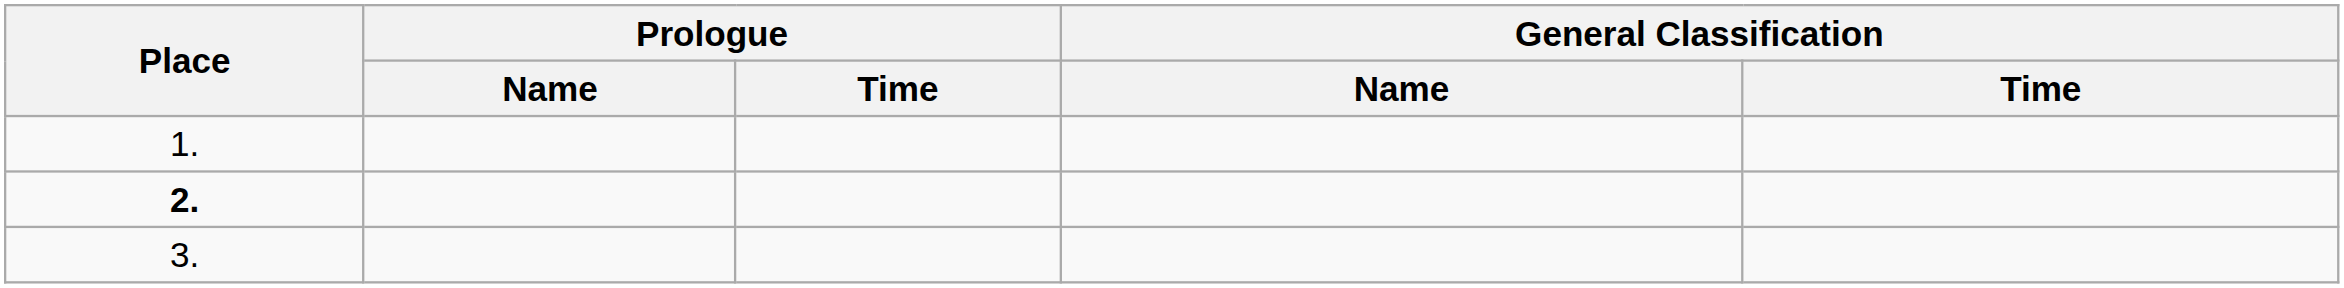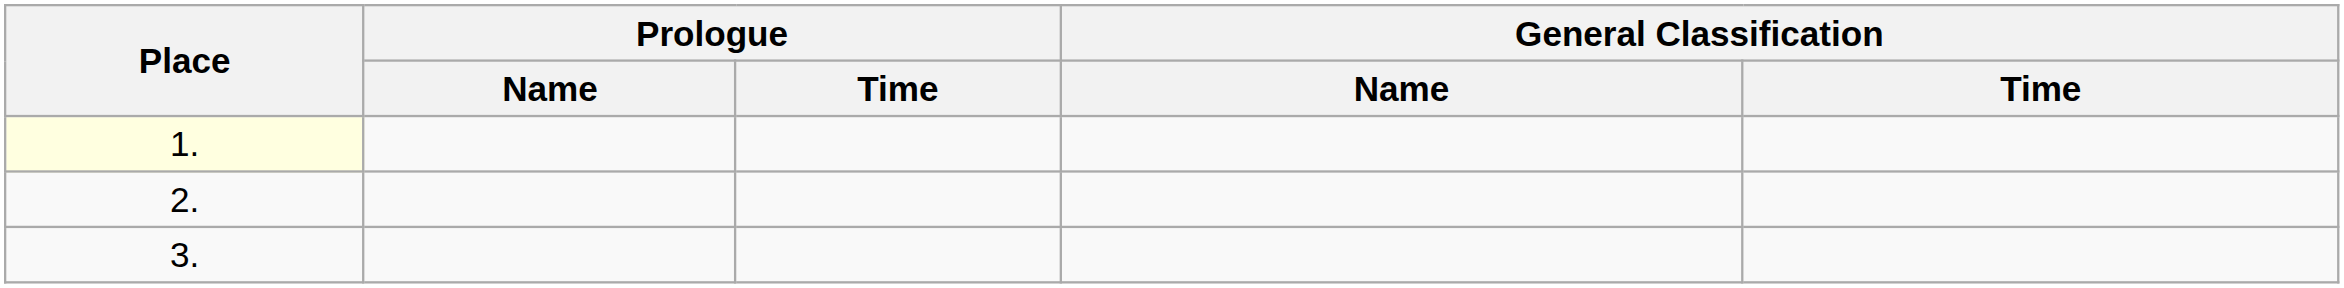(185, 144) no background -> (185, 144) lightyellow background
(185, 200) bold -> (185, 200) normal
